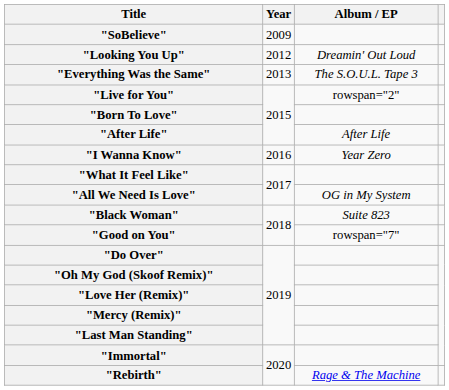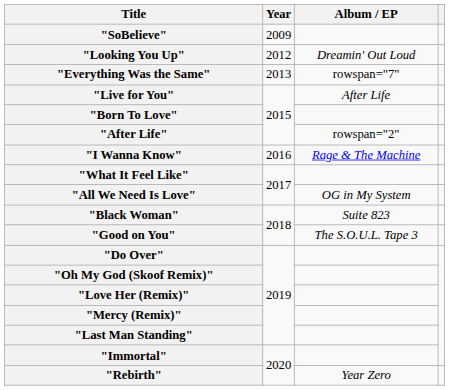(366, 74) The S.O.U.L. Tape 3 -> (366, 74) rowspan="7"
(366, 94) rowspan="2" -> (366, 94) After Life
(366, 134) After Life -> (366, 134) rowspan="2"
(366, 154) Year Zero -> (366, 154) Rage & The Machine
(366, 235) rowspan="7" -> (366, 235) The S.O.U.L. Tape 3
(366, 375) Rage & The Machine -> (366, 375) Year Zero
